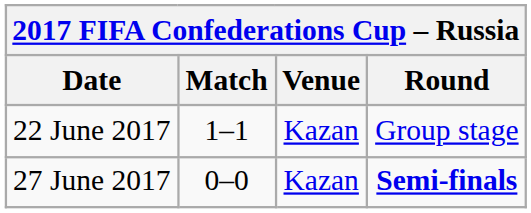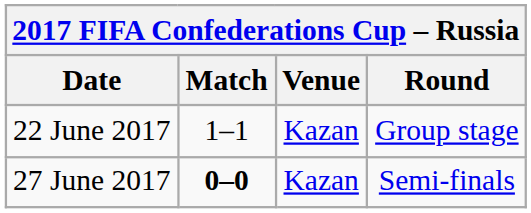(227, 180) normal -> (227, 180) bold
(447, 180) bold -> (447, 180) normal
